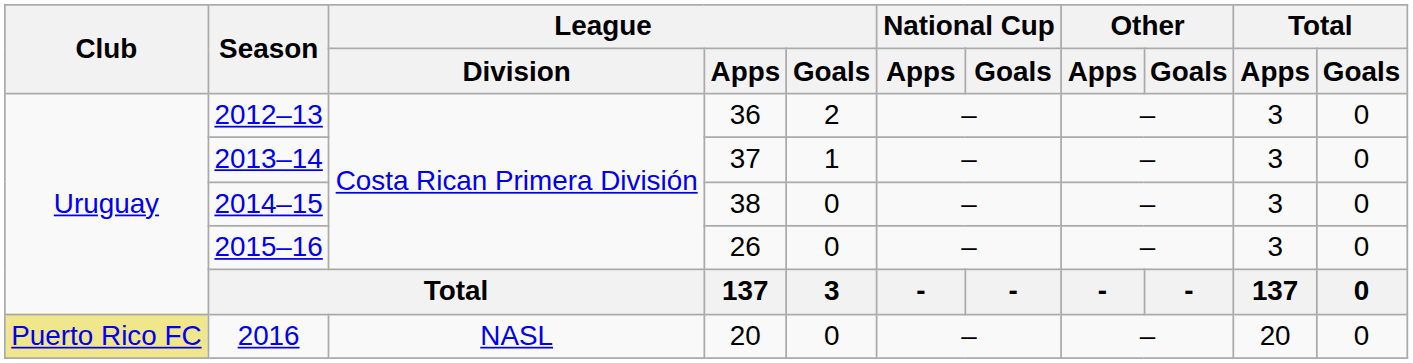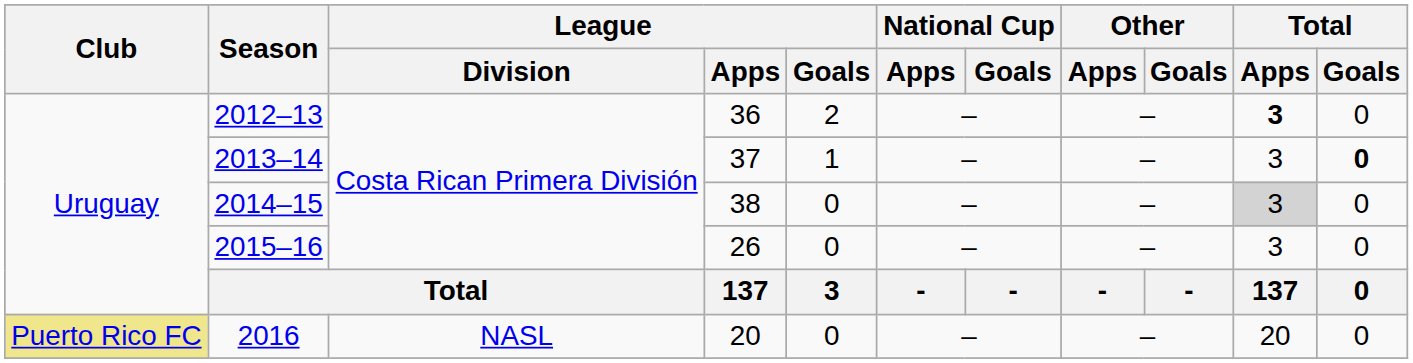(1275, 114) normal -> (1275, 114) bold
(1361, 159) normal -> (1361, 159) bold
(1275, 203) no background -> (1275, 203) lightgrey background
